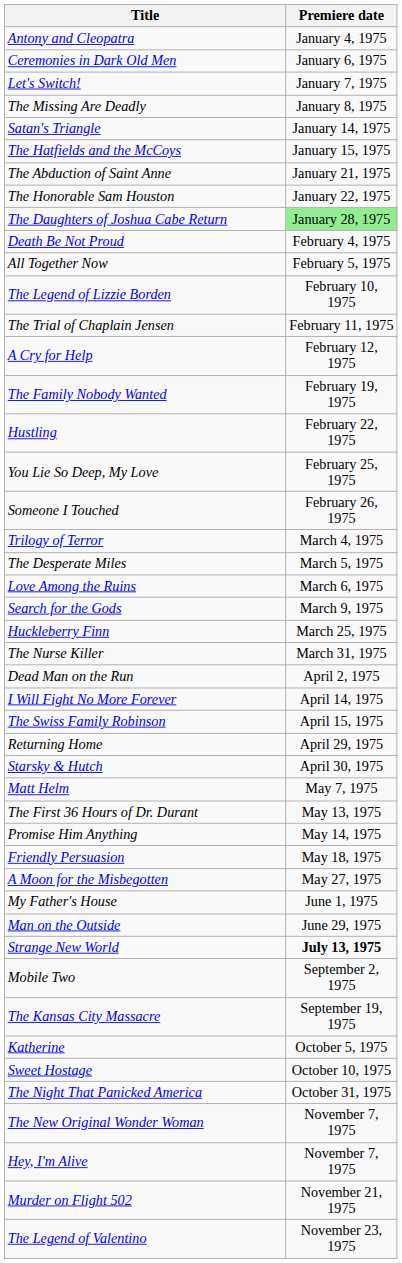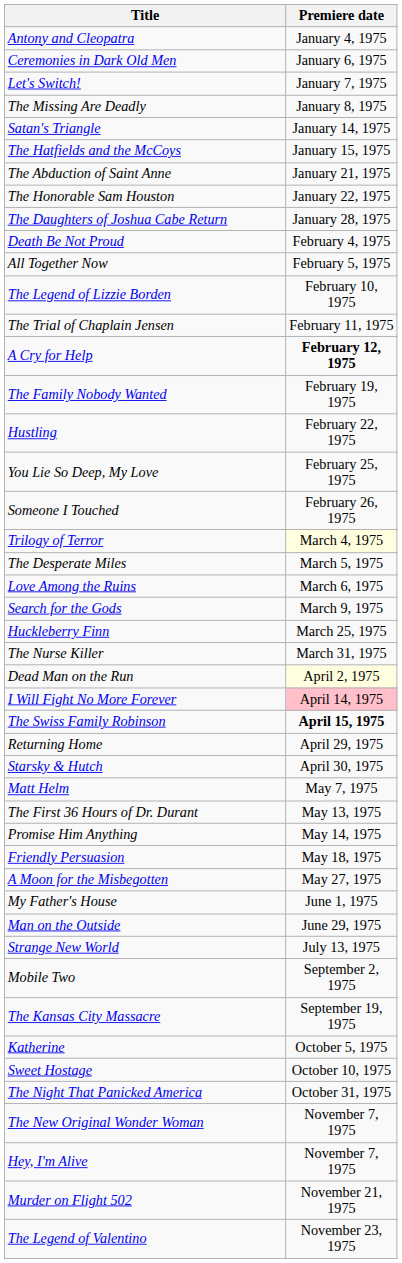(341, 219) lightgreen background -> (341, 219) no background
(341, 355) normal -> (341, 355) bold
(341, 541) no background -> (341, 541) lightyellow background
(341, 676) no background -> (341, 676) lightyellow background
(341, 699) no background -> (341, 699) pink background
(341, 721) normal -> (341, 721) bold
(341, 947) bold -> (341, 947) normal
